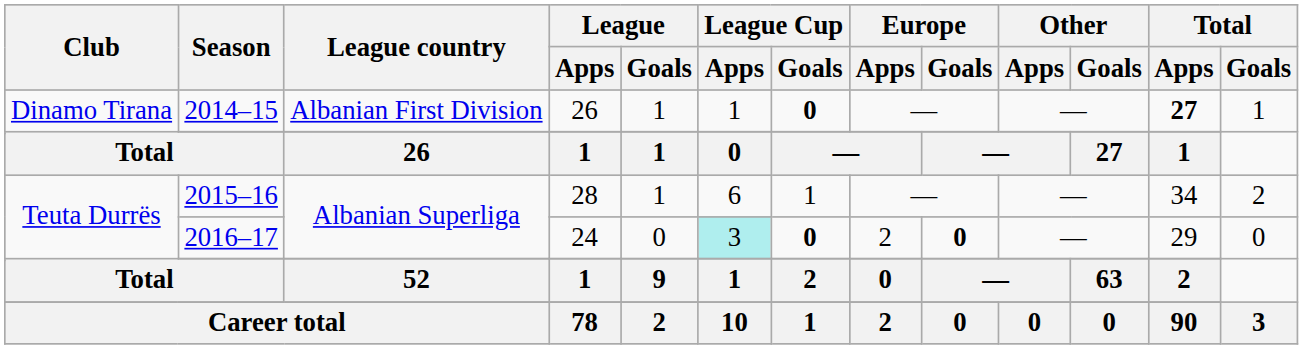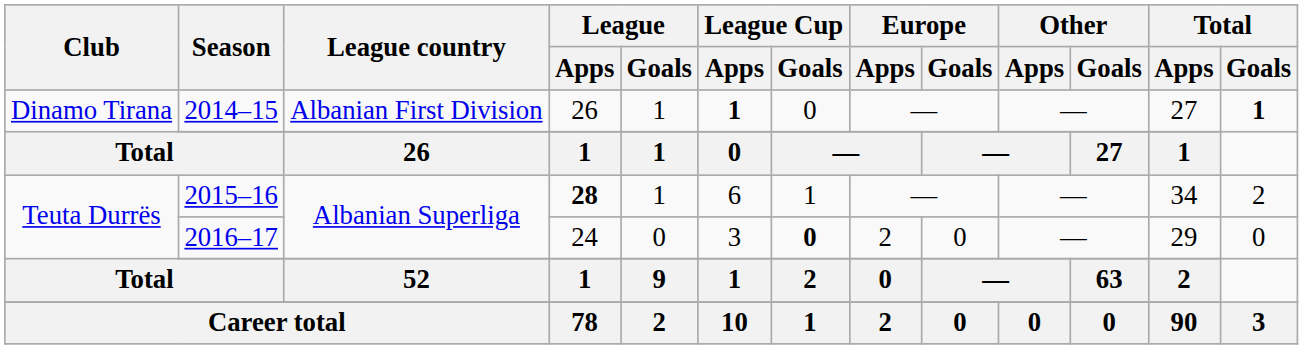(734, 110) normal -> (734, 110) bold
(810, 110) bold -> (810, 110) normal
(1184, 110) bold -> (1184, 110) normal
(1259, 110) normal -> (1259, 110) bold
(585, 195) normal -> (585, 195) bold
(734, 237) paleturquoise background -> (734, 237) no background
(960, 237) bold -> (960, 237) normal
